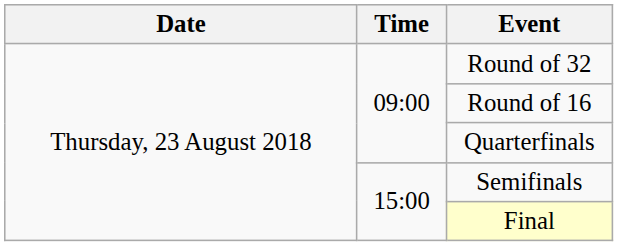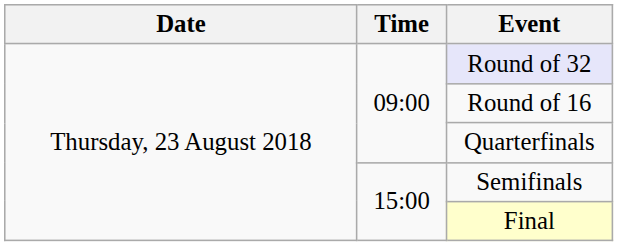(529, 63) no background -> (529, 63) lavender background
